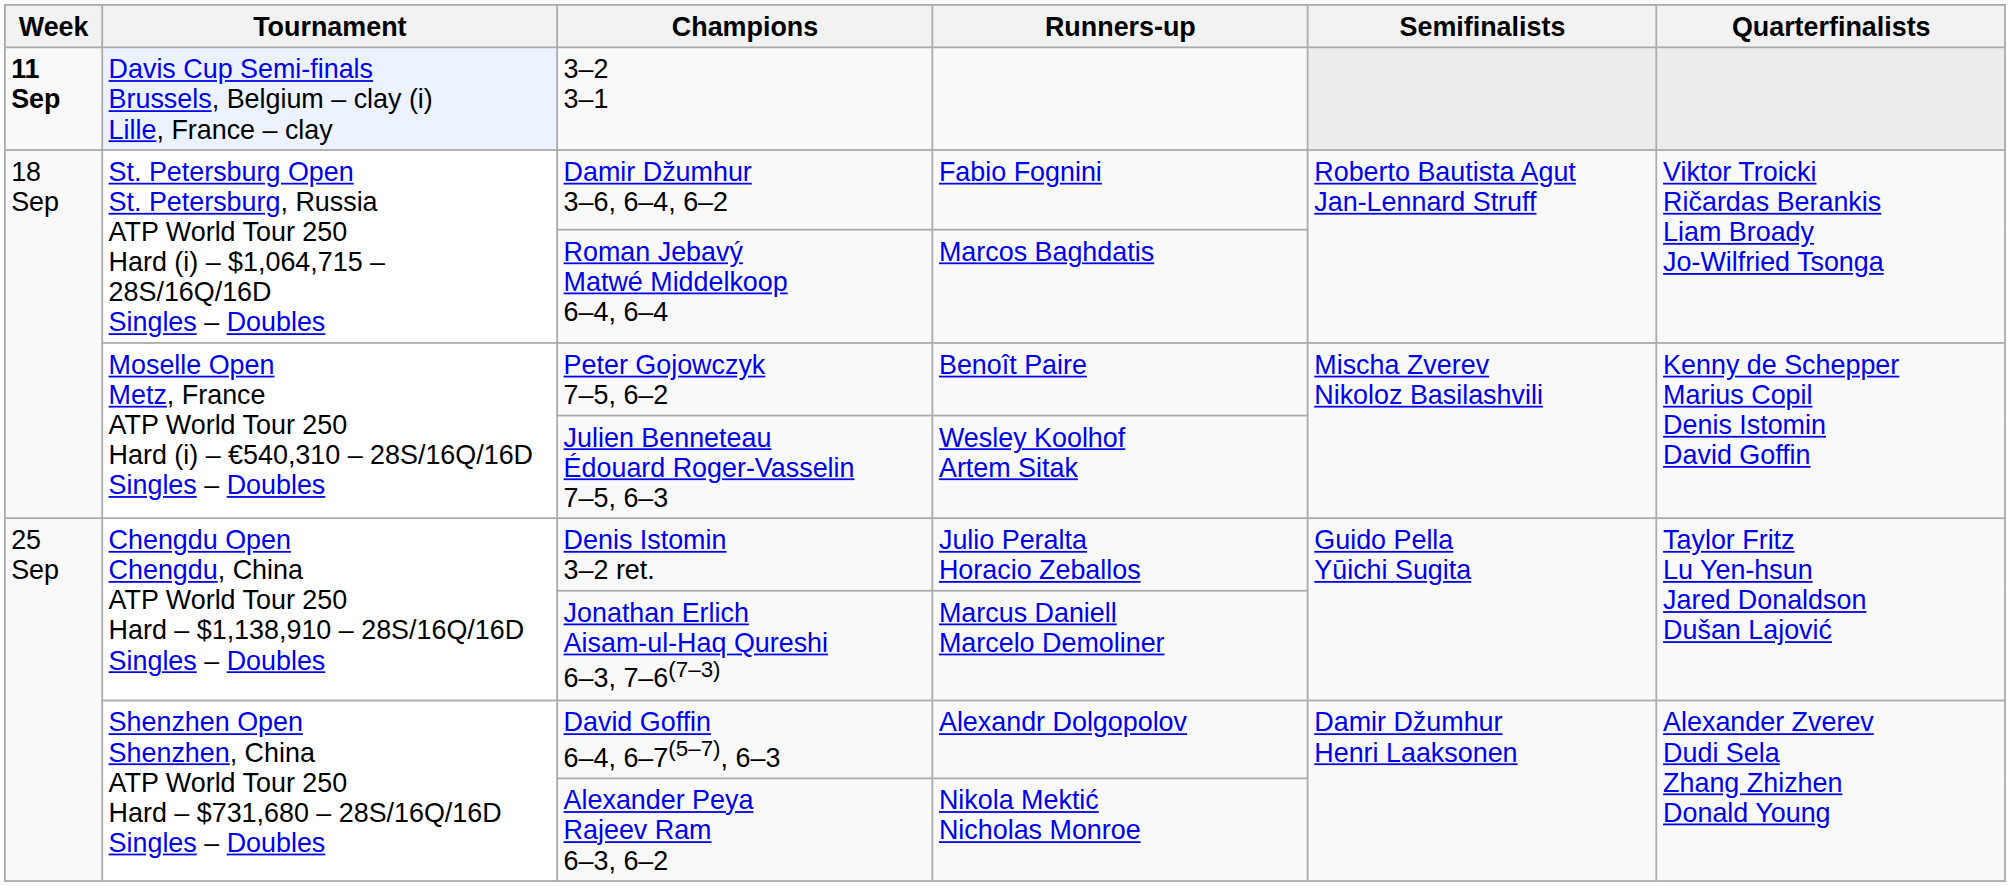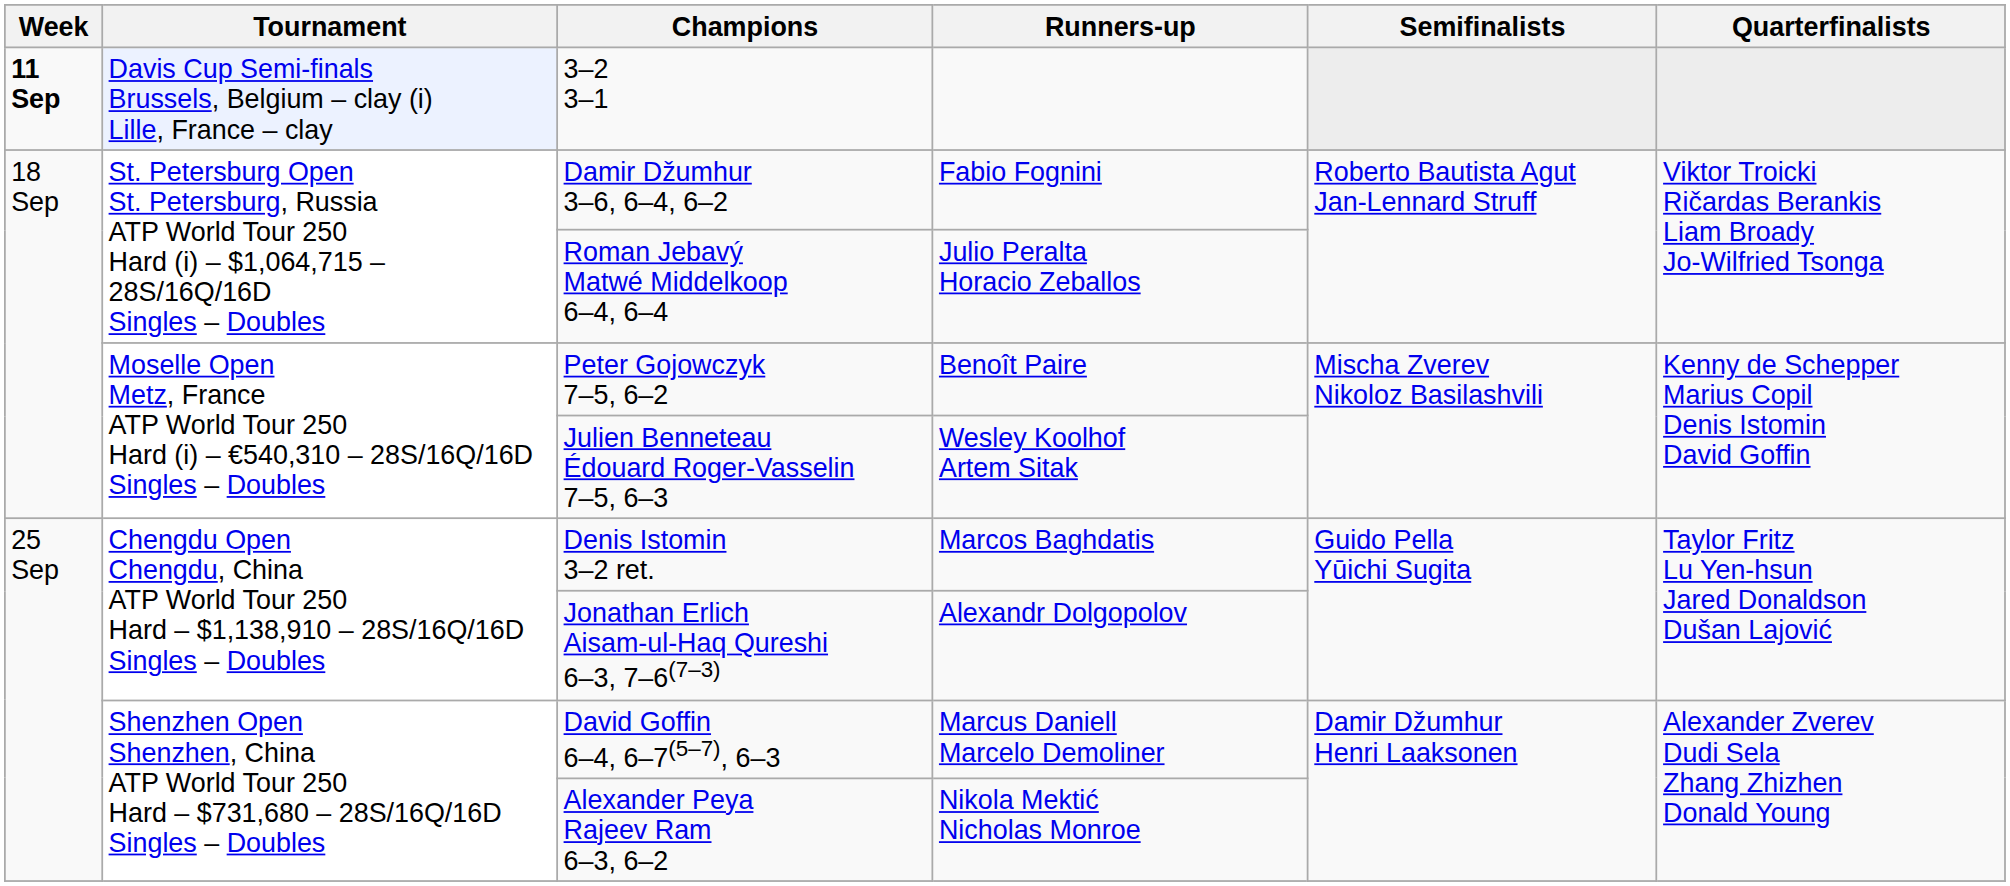(1047, 252) Marcos Baghdatis -> (1040, 267) Julio Peralta Horacio Zeballos
(1040, 555) Julio Peralta Horacio Zeballos -> (1047, 540) Marcos Baghdatis
(1052, 628) Marcus Daniell Marcelo Demoliner -> (1063, 613) Alexandr Dolgopolov
(1063, 721) Alexandr Dolgopolov -> (1052, 736) Marcus Daniell Marcelo Demoliner
